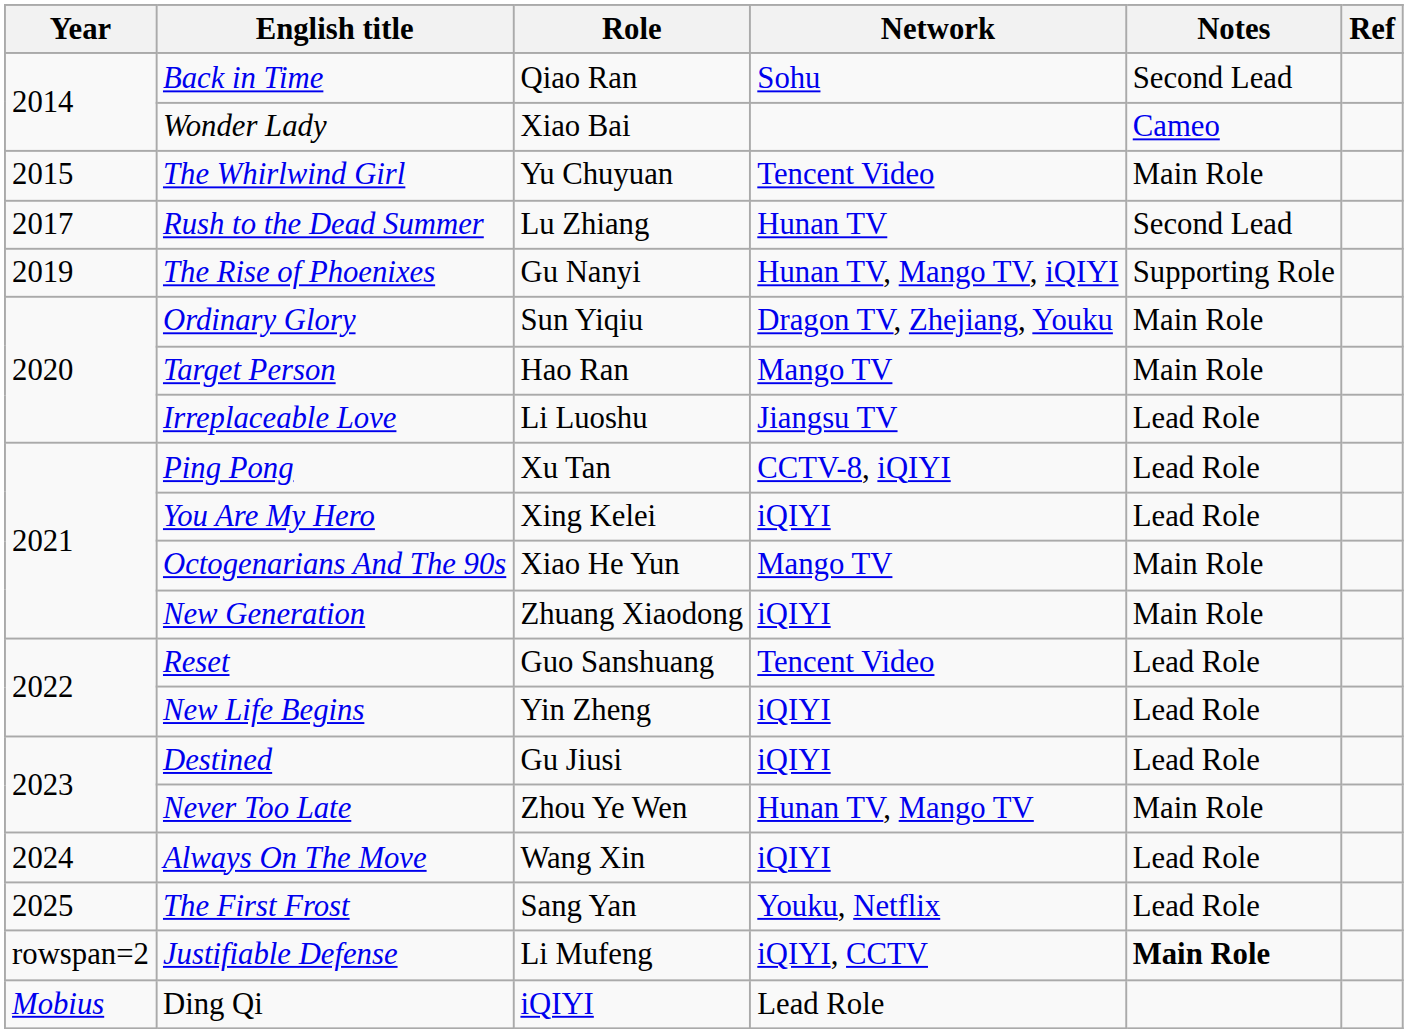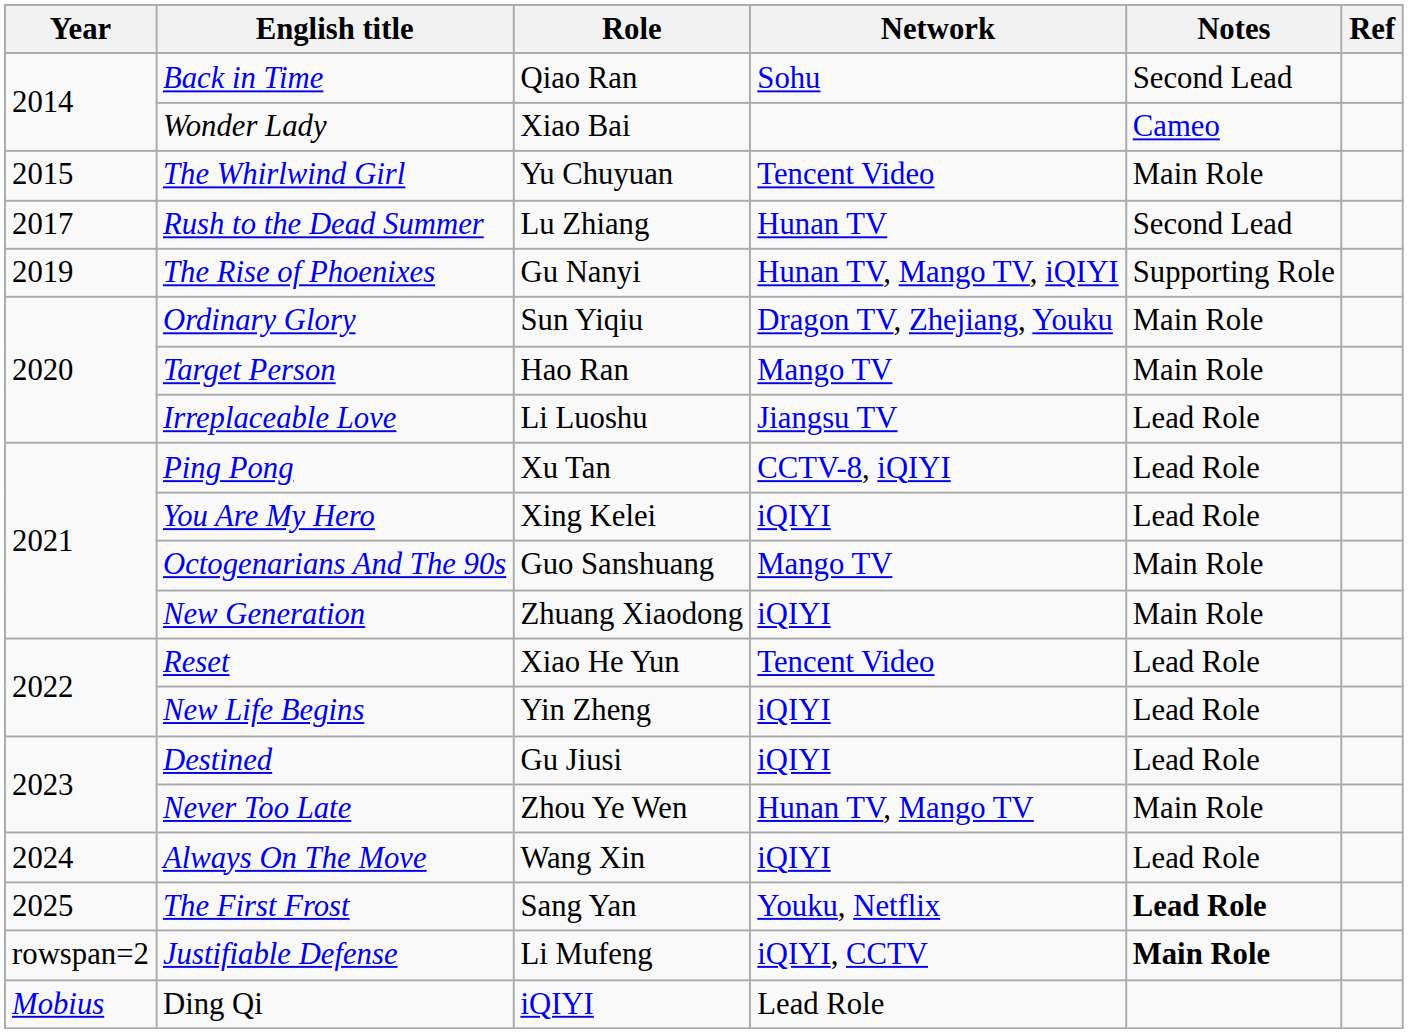(600, 564) Xiao He Yun -> (617, 564) Guo Sanshuang
(617, 662) Guo Sanshuang -> (600, 662) Xiao He Yun
(1196, 905) normal -> (1200, 905) bold
